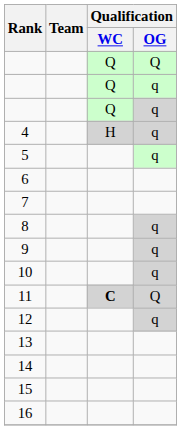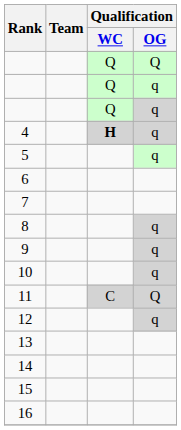(110, 132) normal -> (110, 132) bold
(110, 296) bold -> (110, 296) normal
